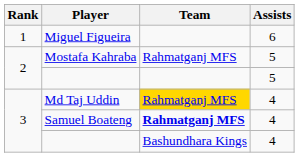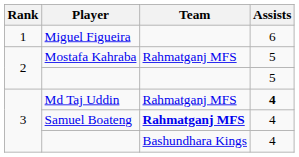(190, 99) gold background -> (190, 99) no background
(272, 99) normal -> (272, 99) bold
